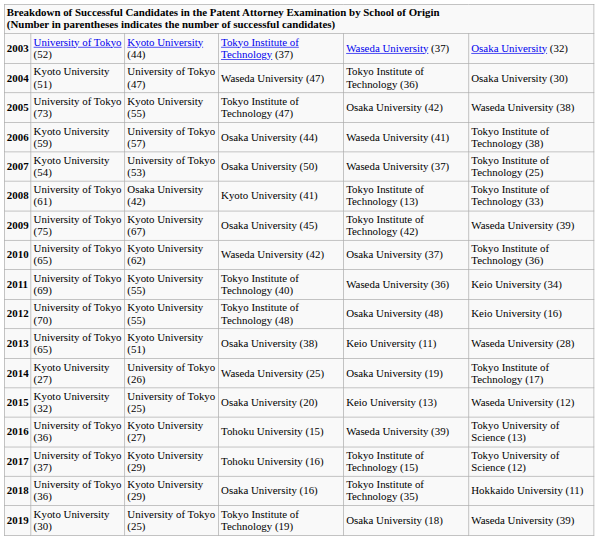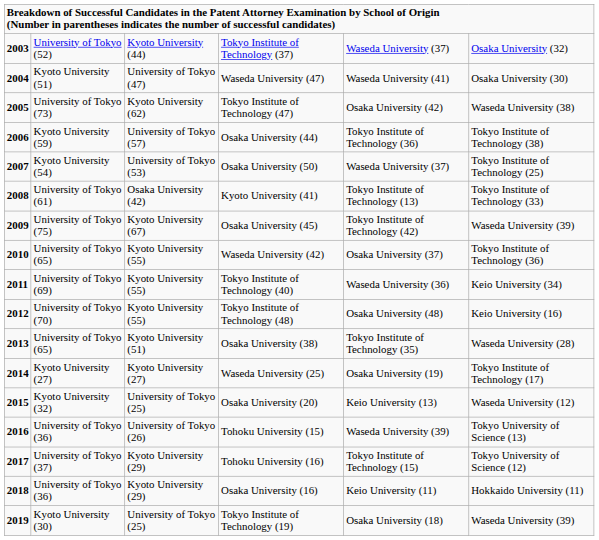(385, 78) Tokyo Institute of Technology (36) -> (398, 78) Waseda University (41)
(165, 107) Kyoto University (55) -> (165, 107) Kyoto University (62)
(398, 137) Waseda University (41) -> (385, 137) Tokyo Institute of Technology (36)
(165, 255) Kyoto University (62) -> (165, 255) Kyoto University (55)
(391, 343) Keio University (11) -> (385, 343) Tokyo Institute of Technology (35)
(171, 373) University of Tokyo (26) -> (165, 373) Kyoto University (27)
(165, 432) Kyoto University (27) -> (171, 432) University of Tokyo (26)
(385, 491) Tokyo Institute of Technology (35) -> (391, 491) Keio University (11)
